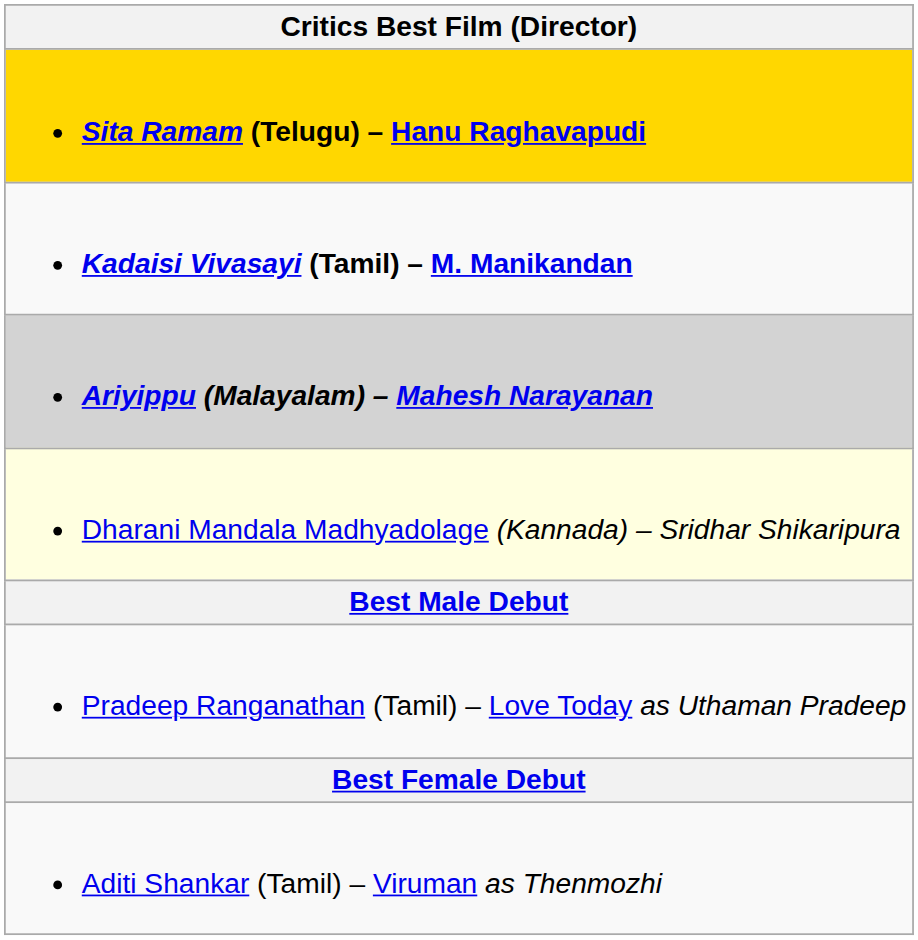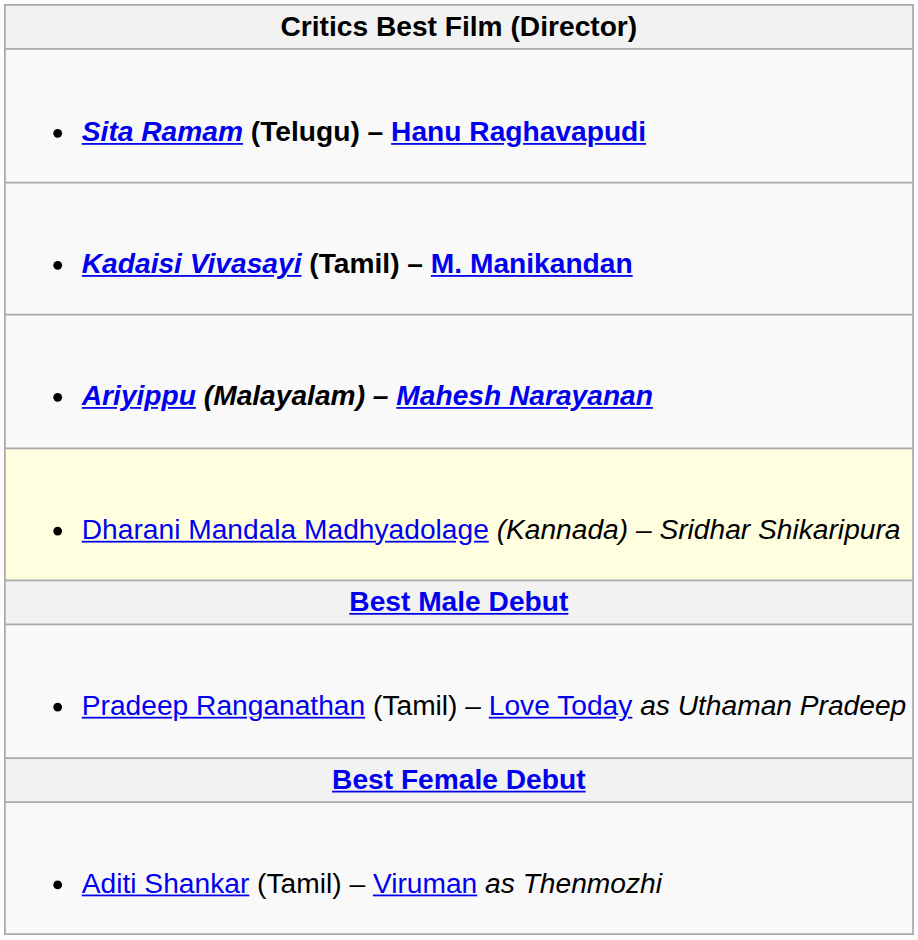(459, 132) gold background -> (459, 132) no background
(459, 397) lightgrey background -> (459, 397) no background
